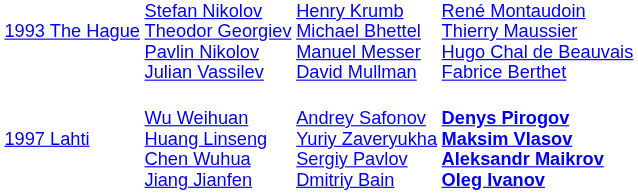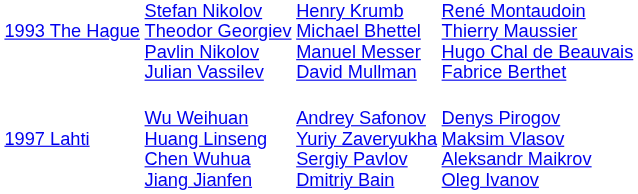(523, 149) bold -> (517, 149) normal
